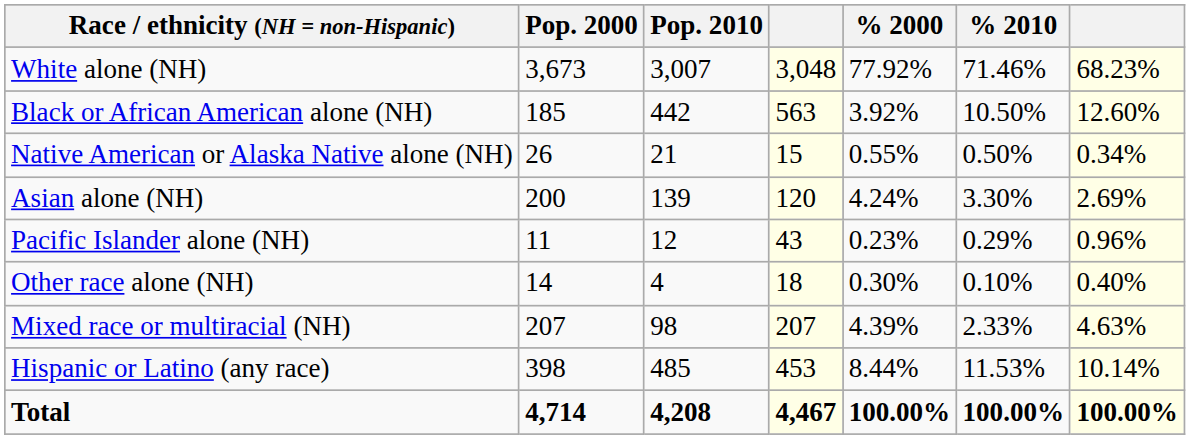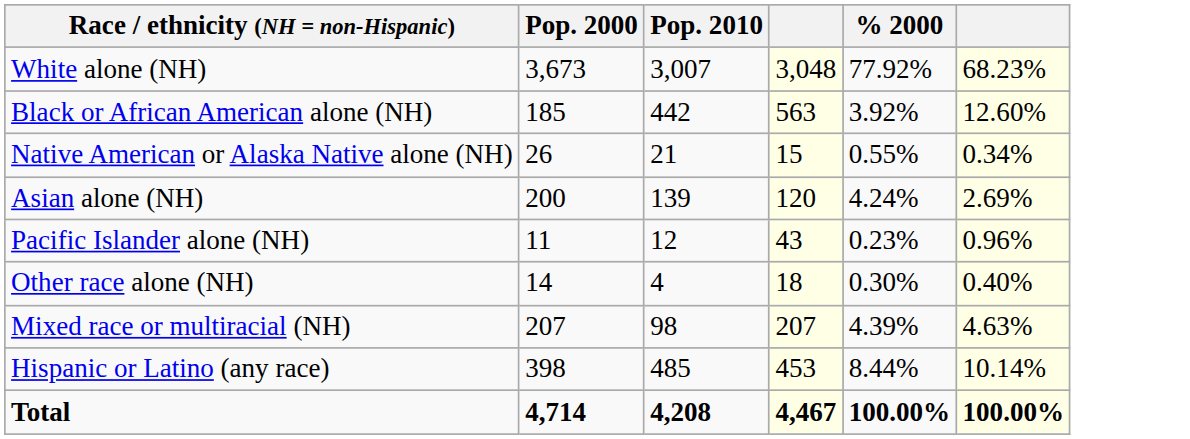- column: (1013, 25)
